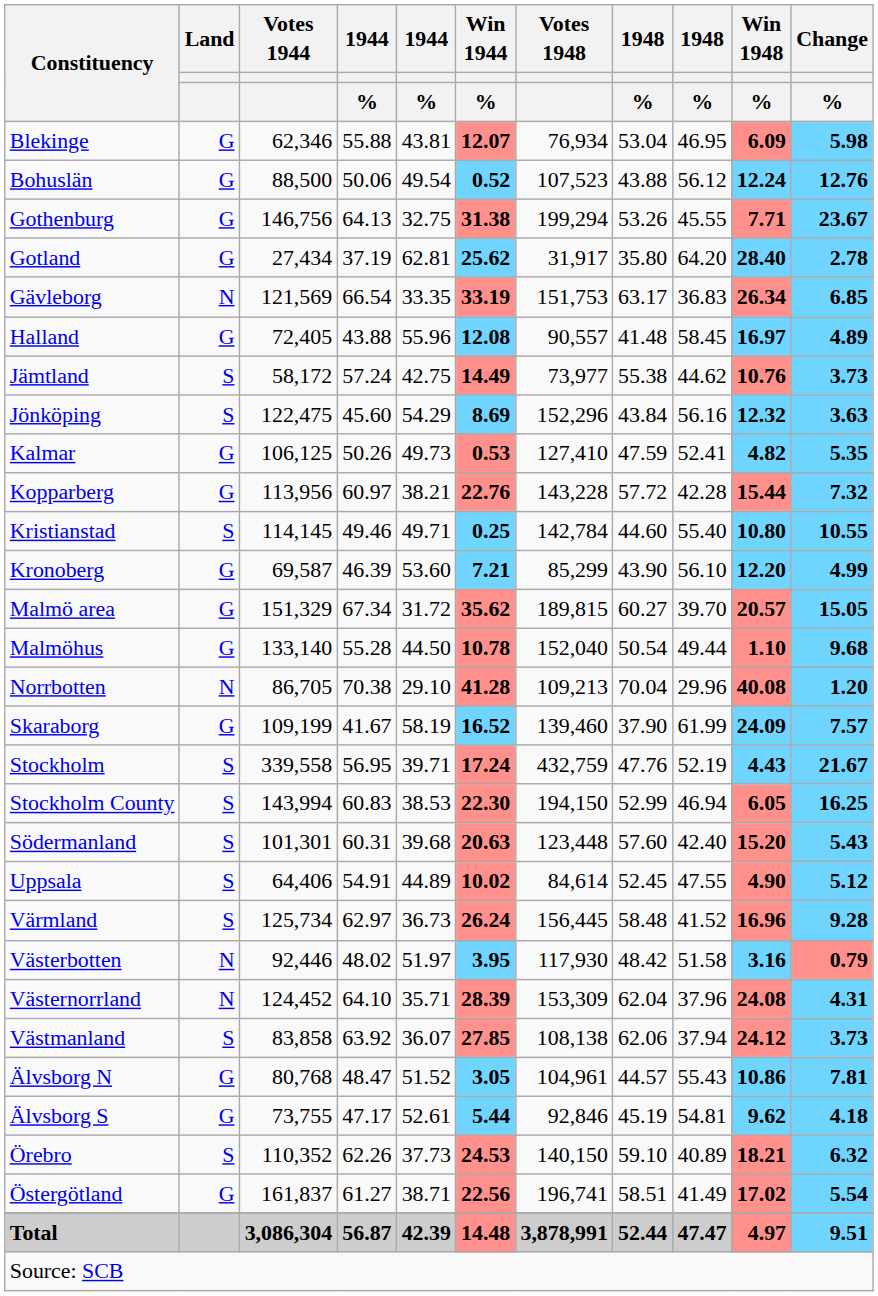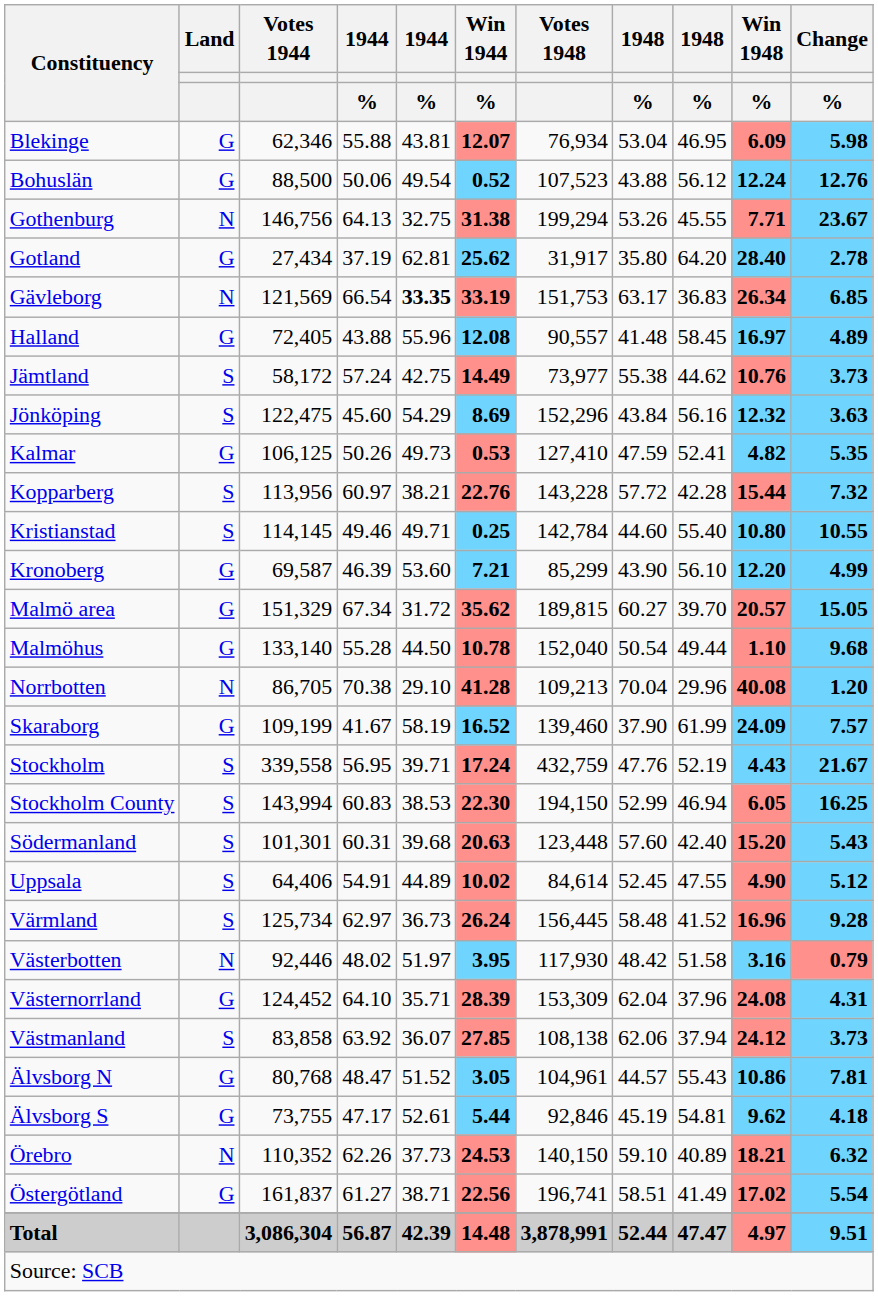(227, 219) G -> (227, 219) N
(426, 296) normal -> (426, 296) bold
(227, 491) G -> (228, 491) S
(227, 998) N -> (227, 998) G
(228, 1154) S -> (227, 1154) N
